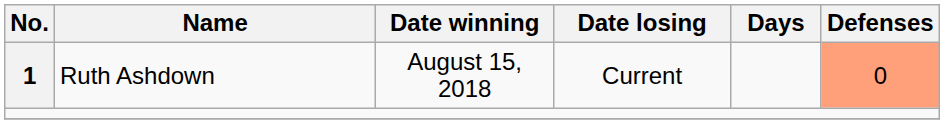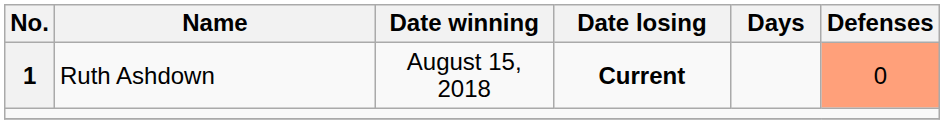(642, 75) normal -> (642, 75) bold
